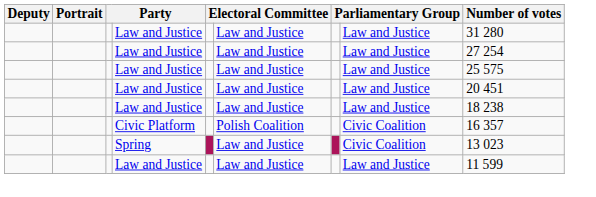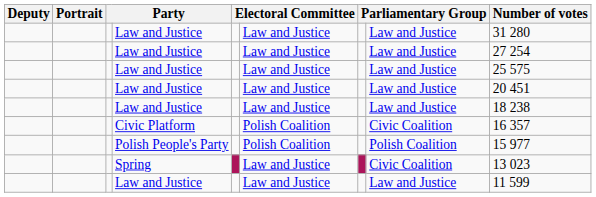+ row: (29, 145)
